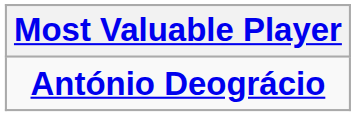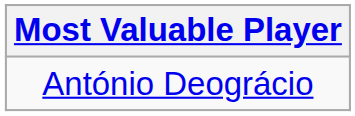(178, 82) bold -> (178, 82) normal
